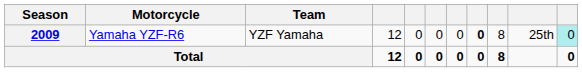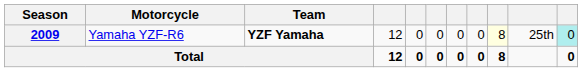(286, 35) normal -> (286, 35) bold
(481, 35) bold -> (481, 35) normal
(501, 35) no background -> (502, 35) lightyellow background
